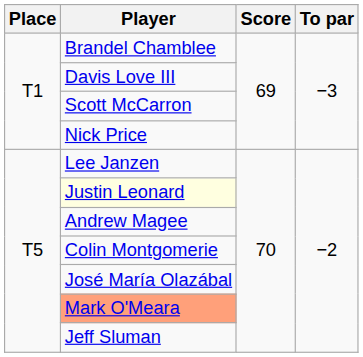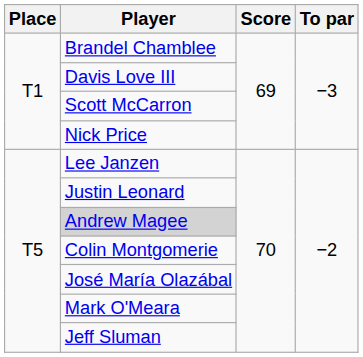(125, 192) lightyellow background -> (125, 192) no background
(126, 221) no background -> (126, 221) lightgrey background
(122, 308) lightsalmon background -> (122, 308) no background
